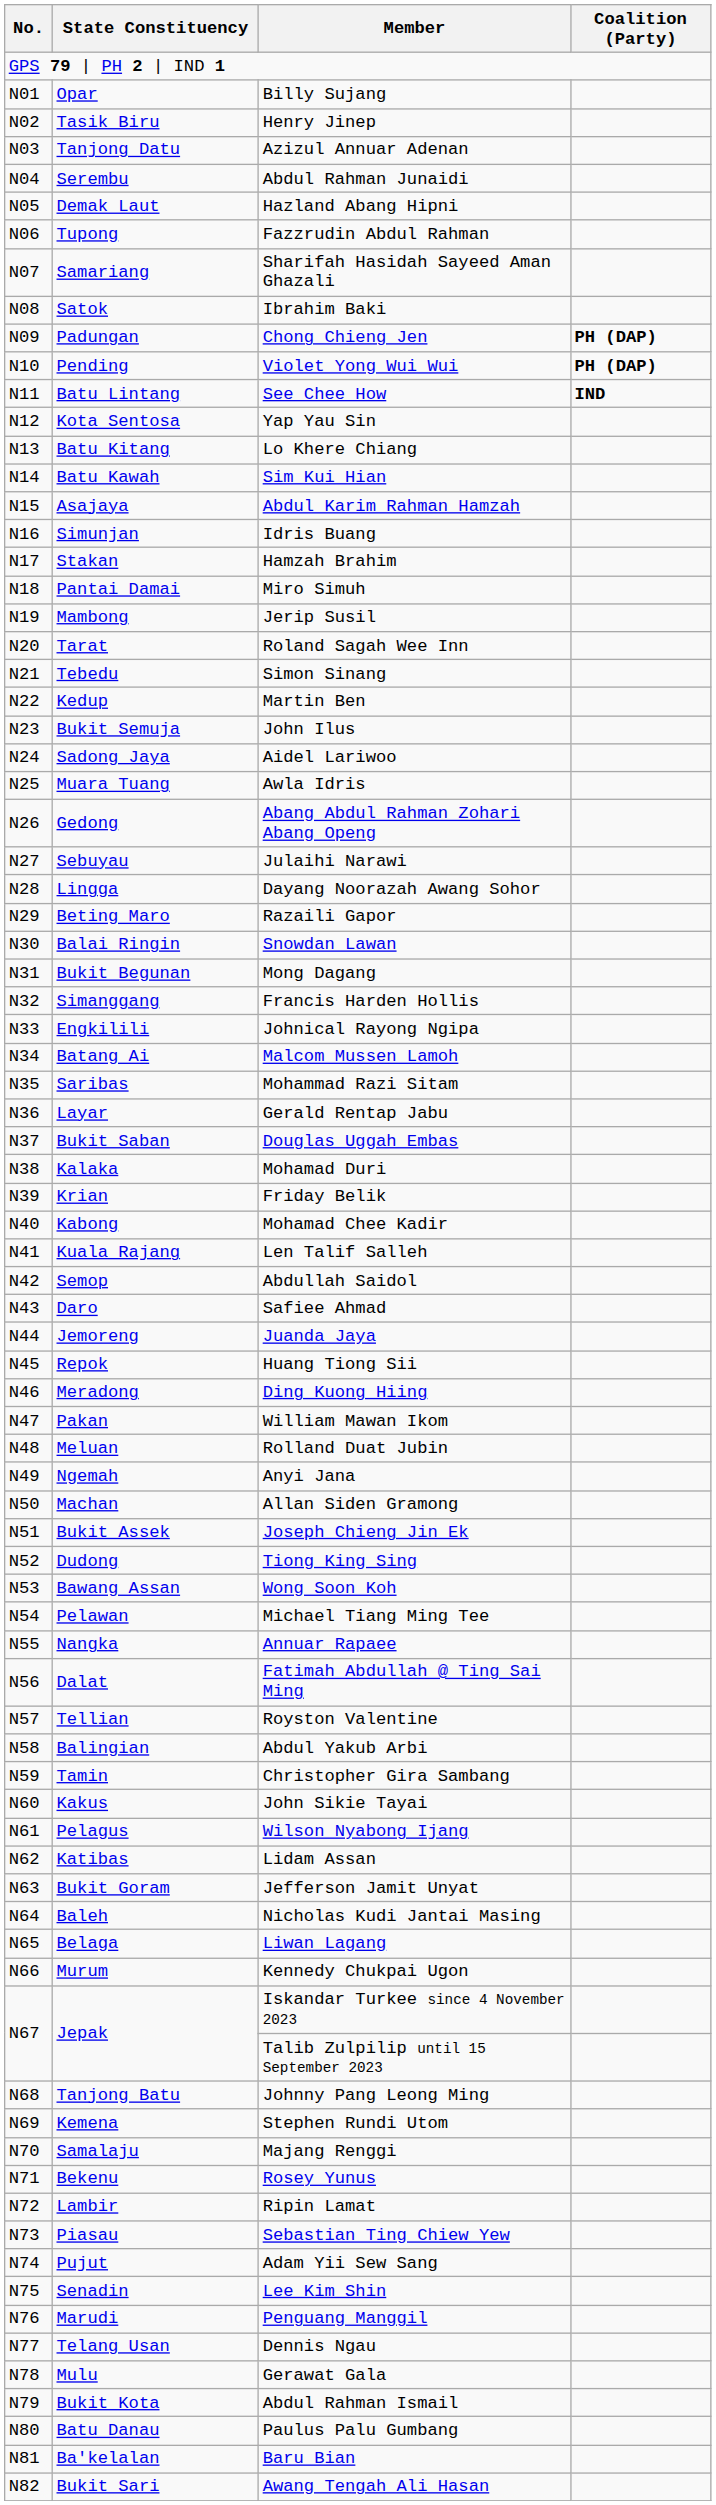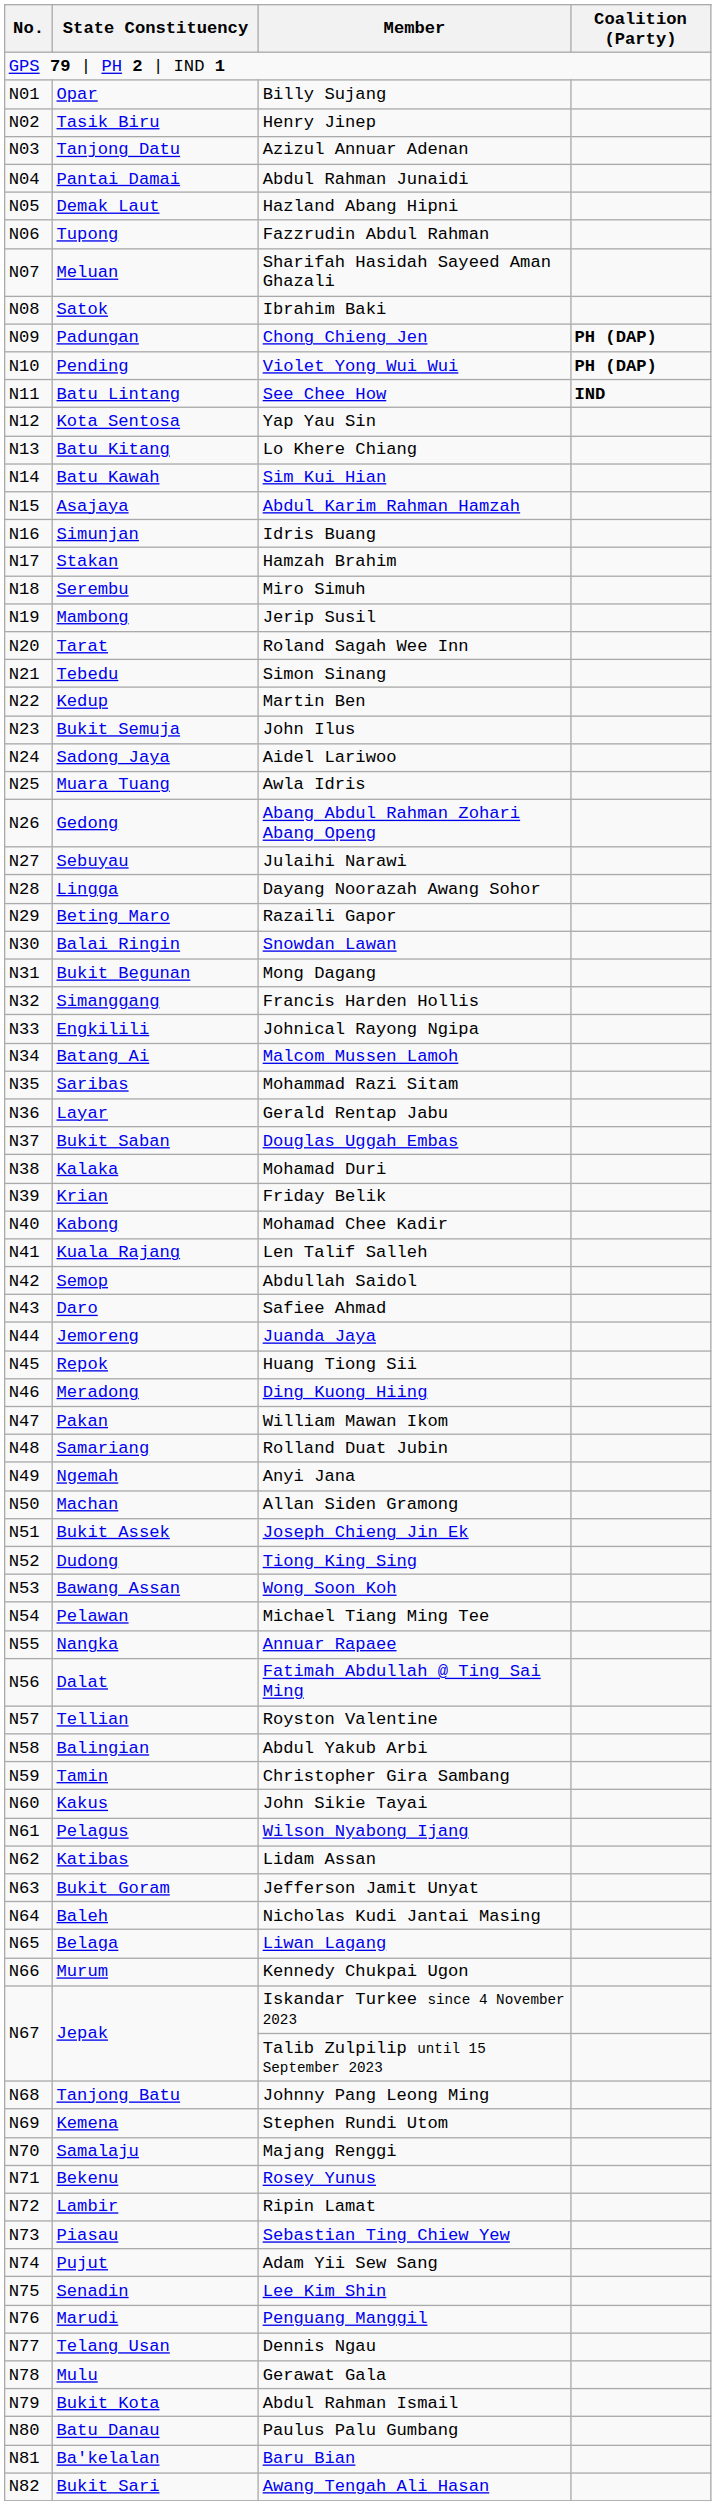(93, 178) Serembu -> (118, 178) Pantai Damai
(103, 272) Samariang -> (87, 272) Meluan
(118, 590) Pantai Damai -> (93, 590) Serembu
(87, 1448) Meluan -> (103, 1448) Samariang
